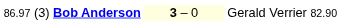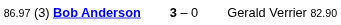(184, 12) lightyellow background -> (184, 12) no background
